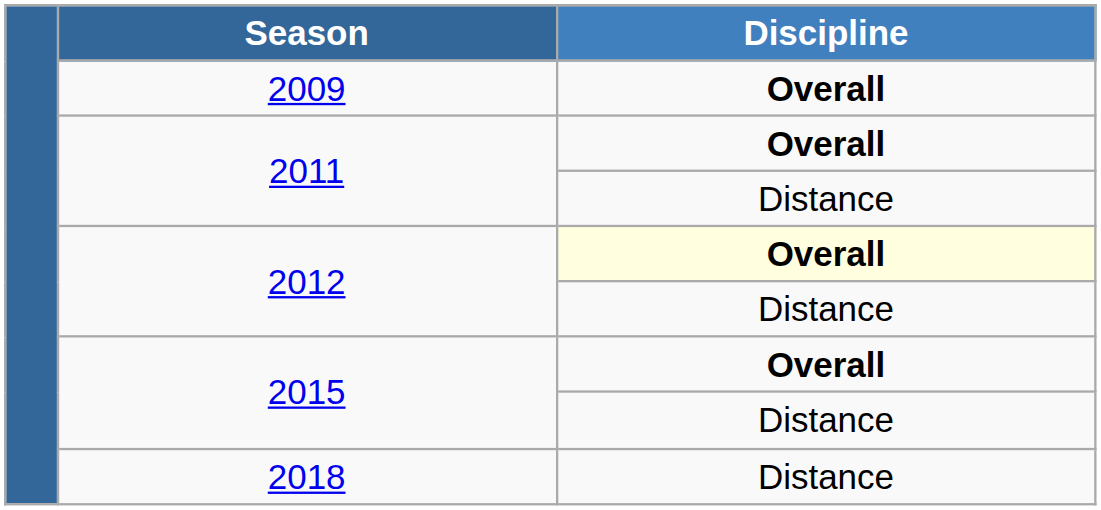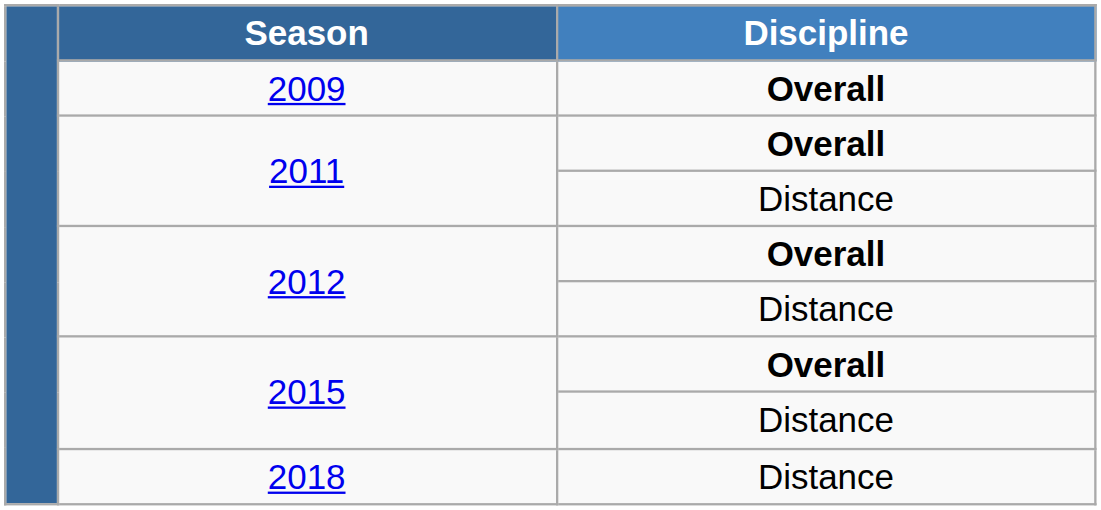(826, 254) lightyellow background -> (826, 254) no background
